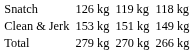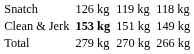(92, 26) normal -> (93, 26) bold
